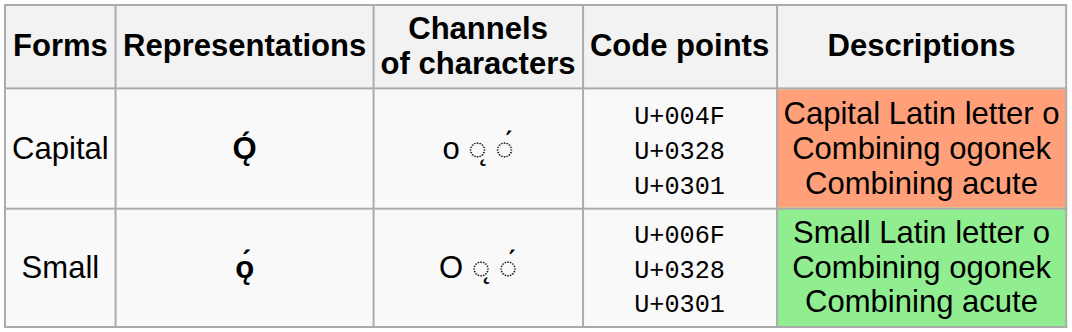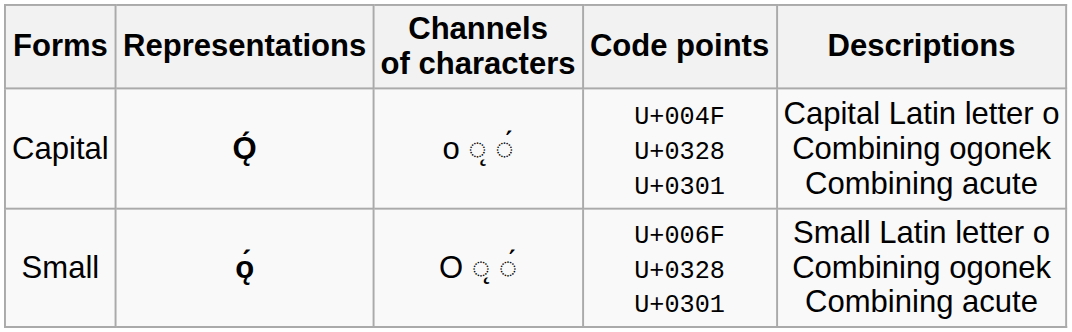(922, 148) lightsalmon background -> (922, 148) no background
(922, 267) lightgreen background -> (922, 267) no background
